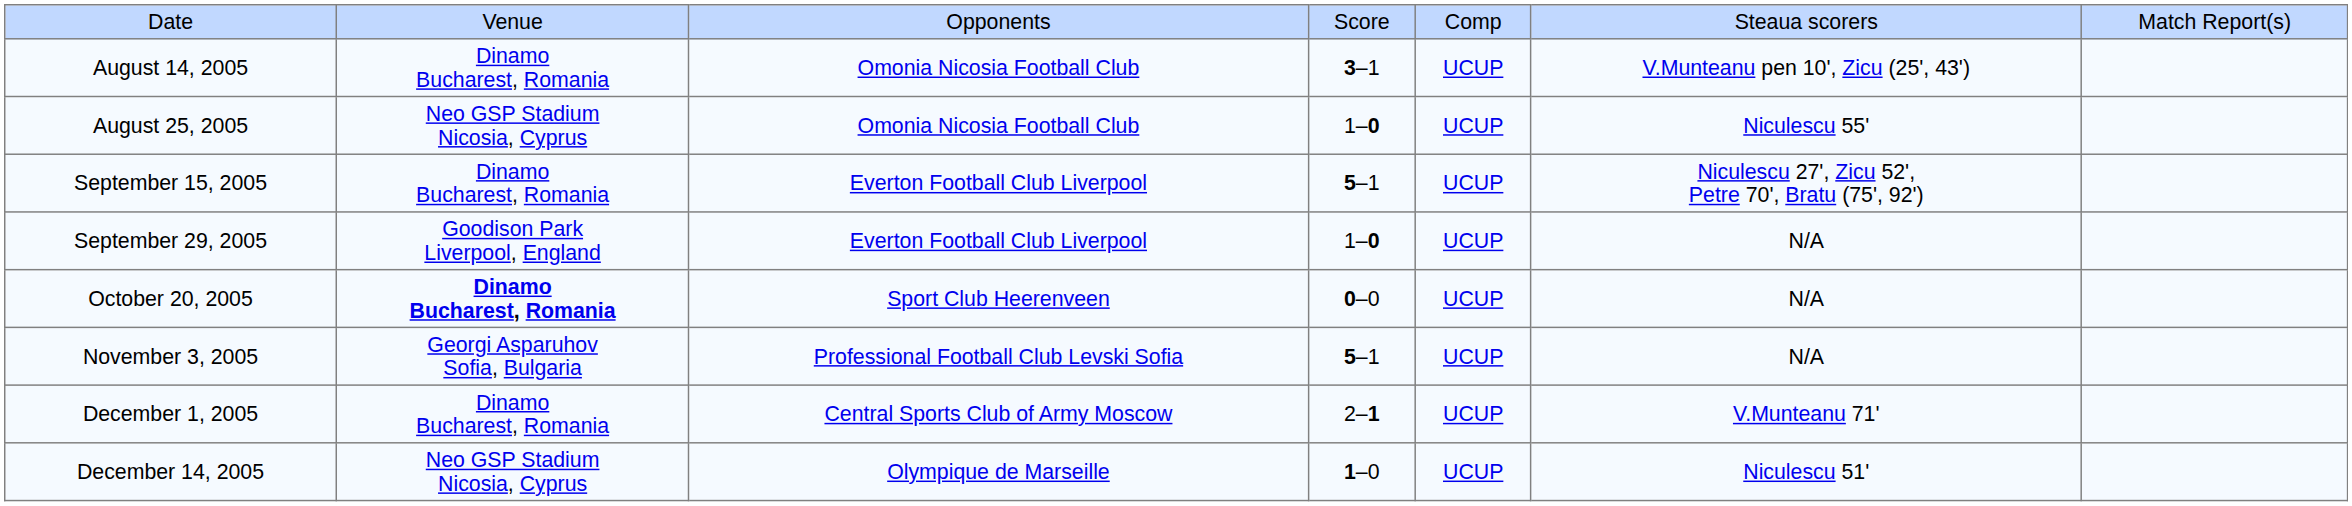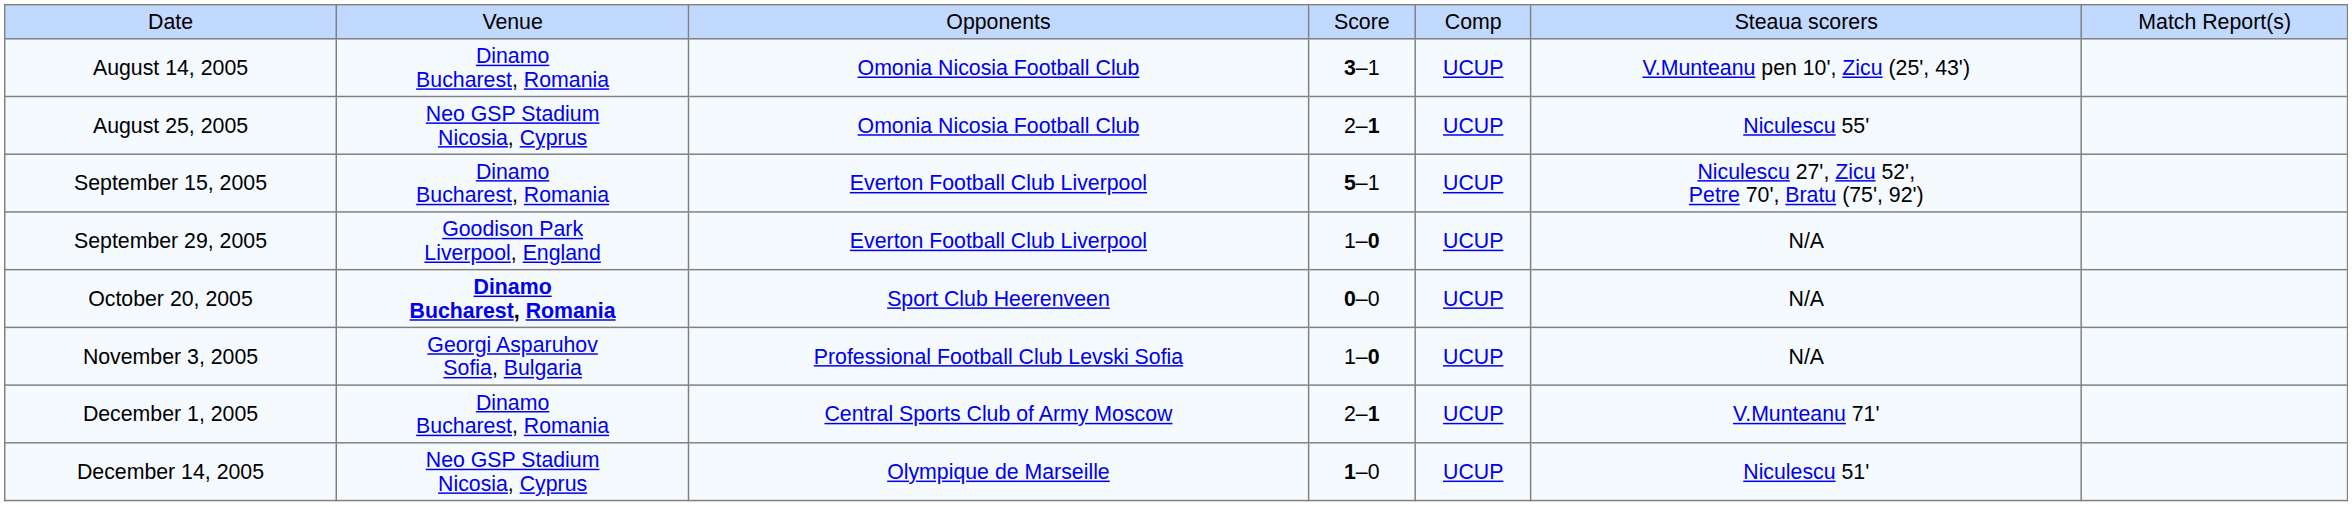(1362, 125) 1–0 -> (1362, 125) 2–1
(1362, 356) 5–1 -> (1362, 356) 1–0
